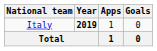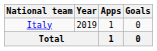(87, 25) bold -> (87, 25) normal
